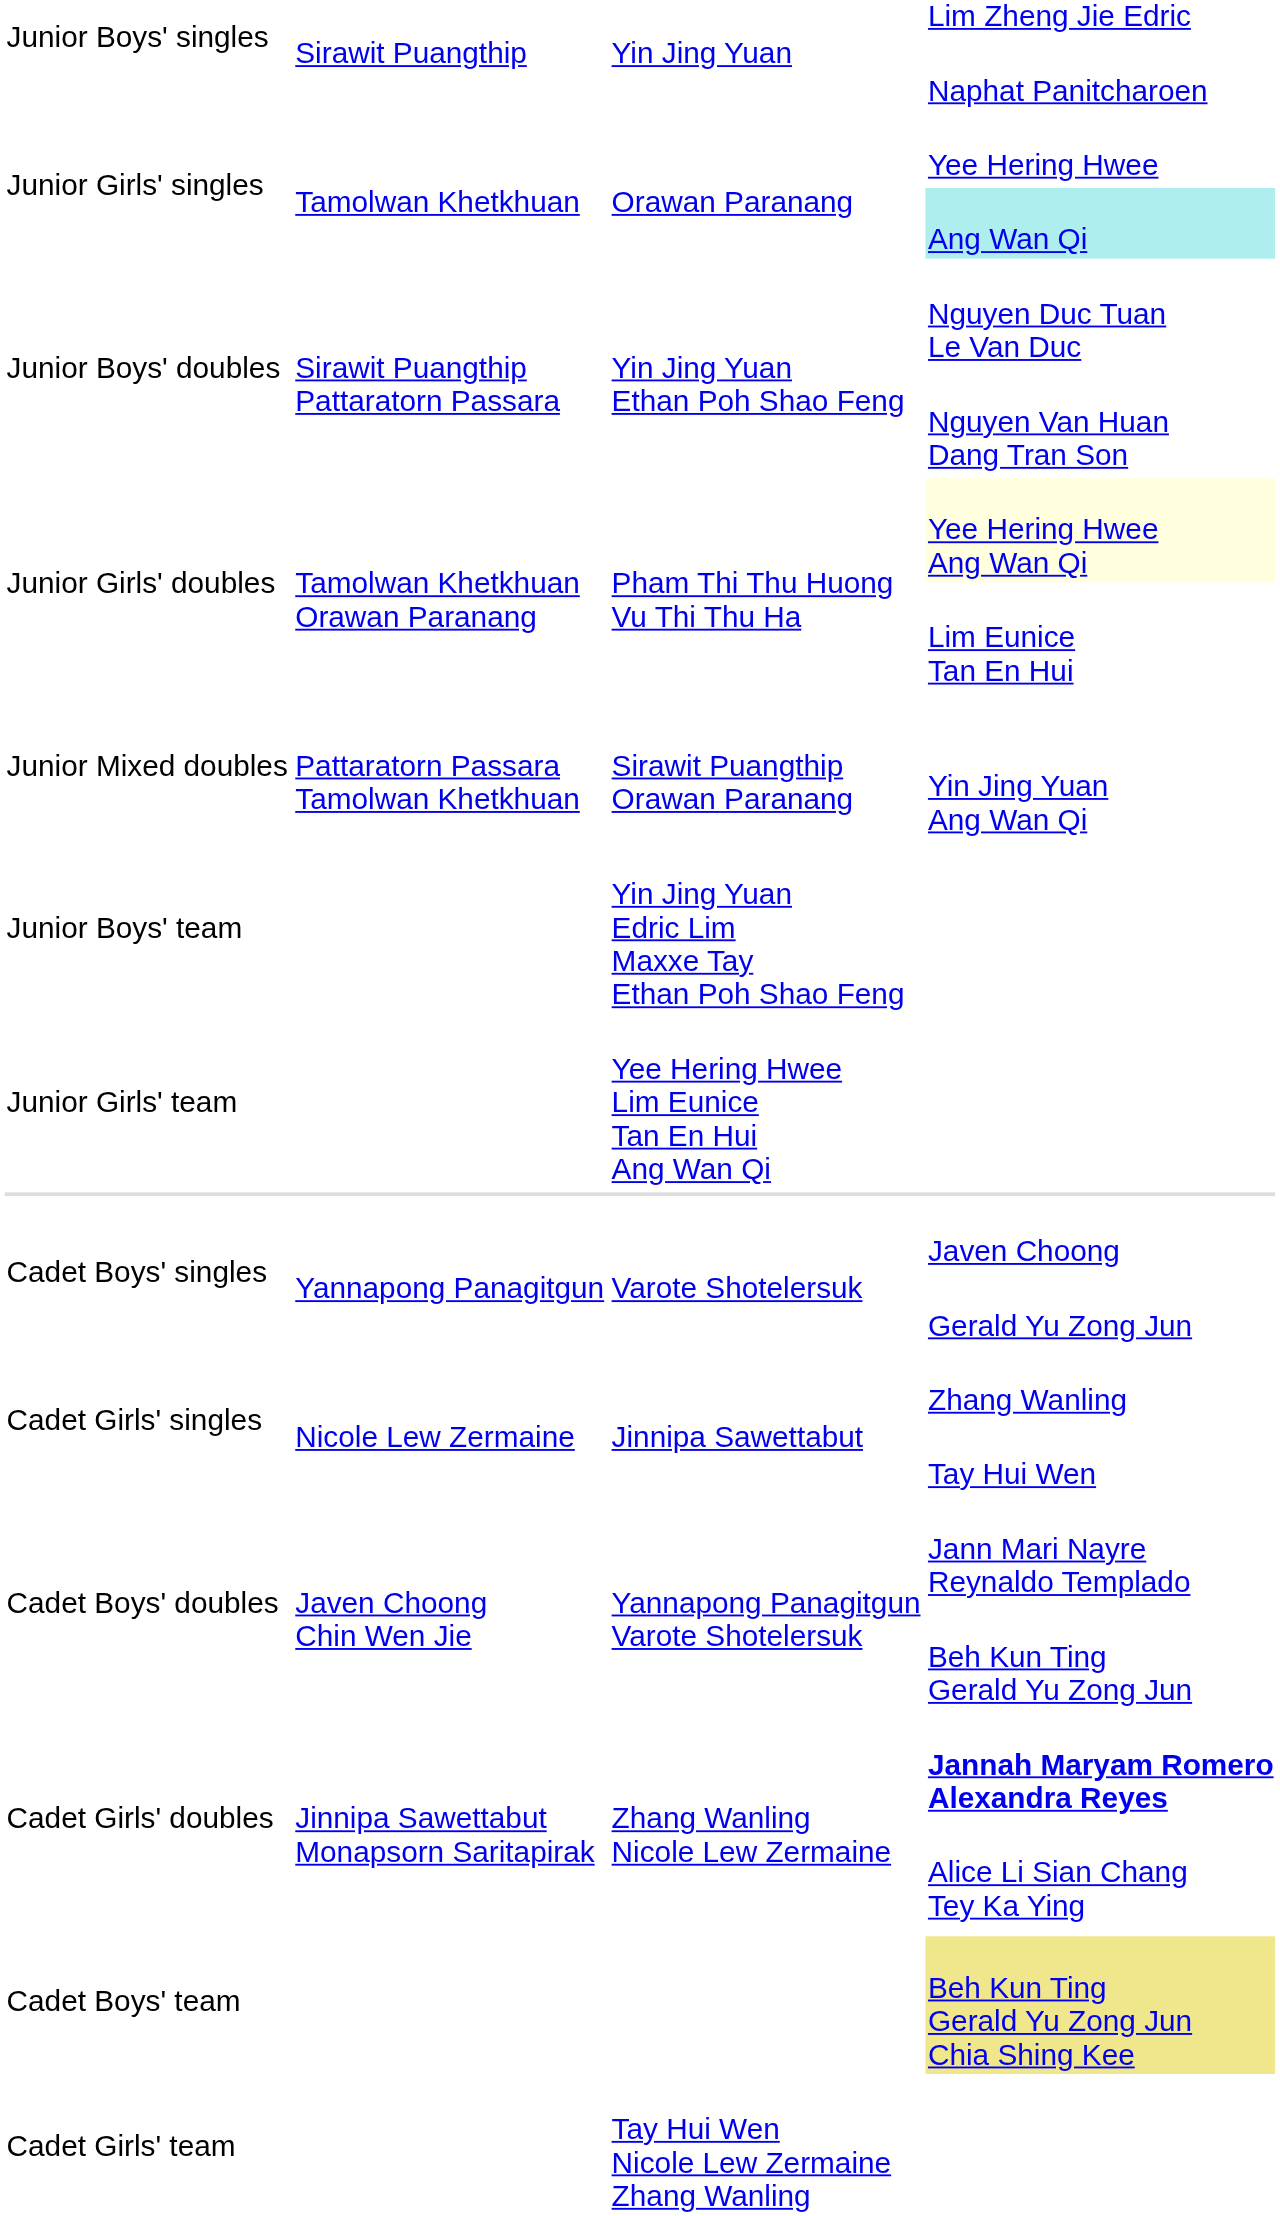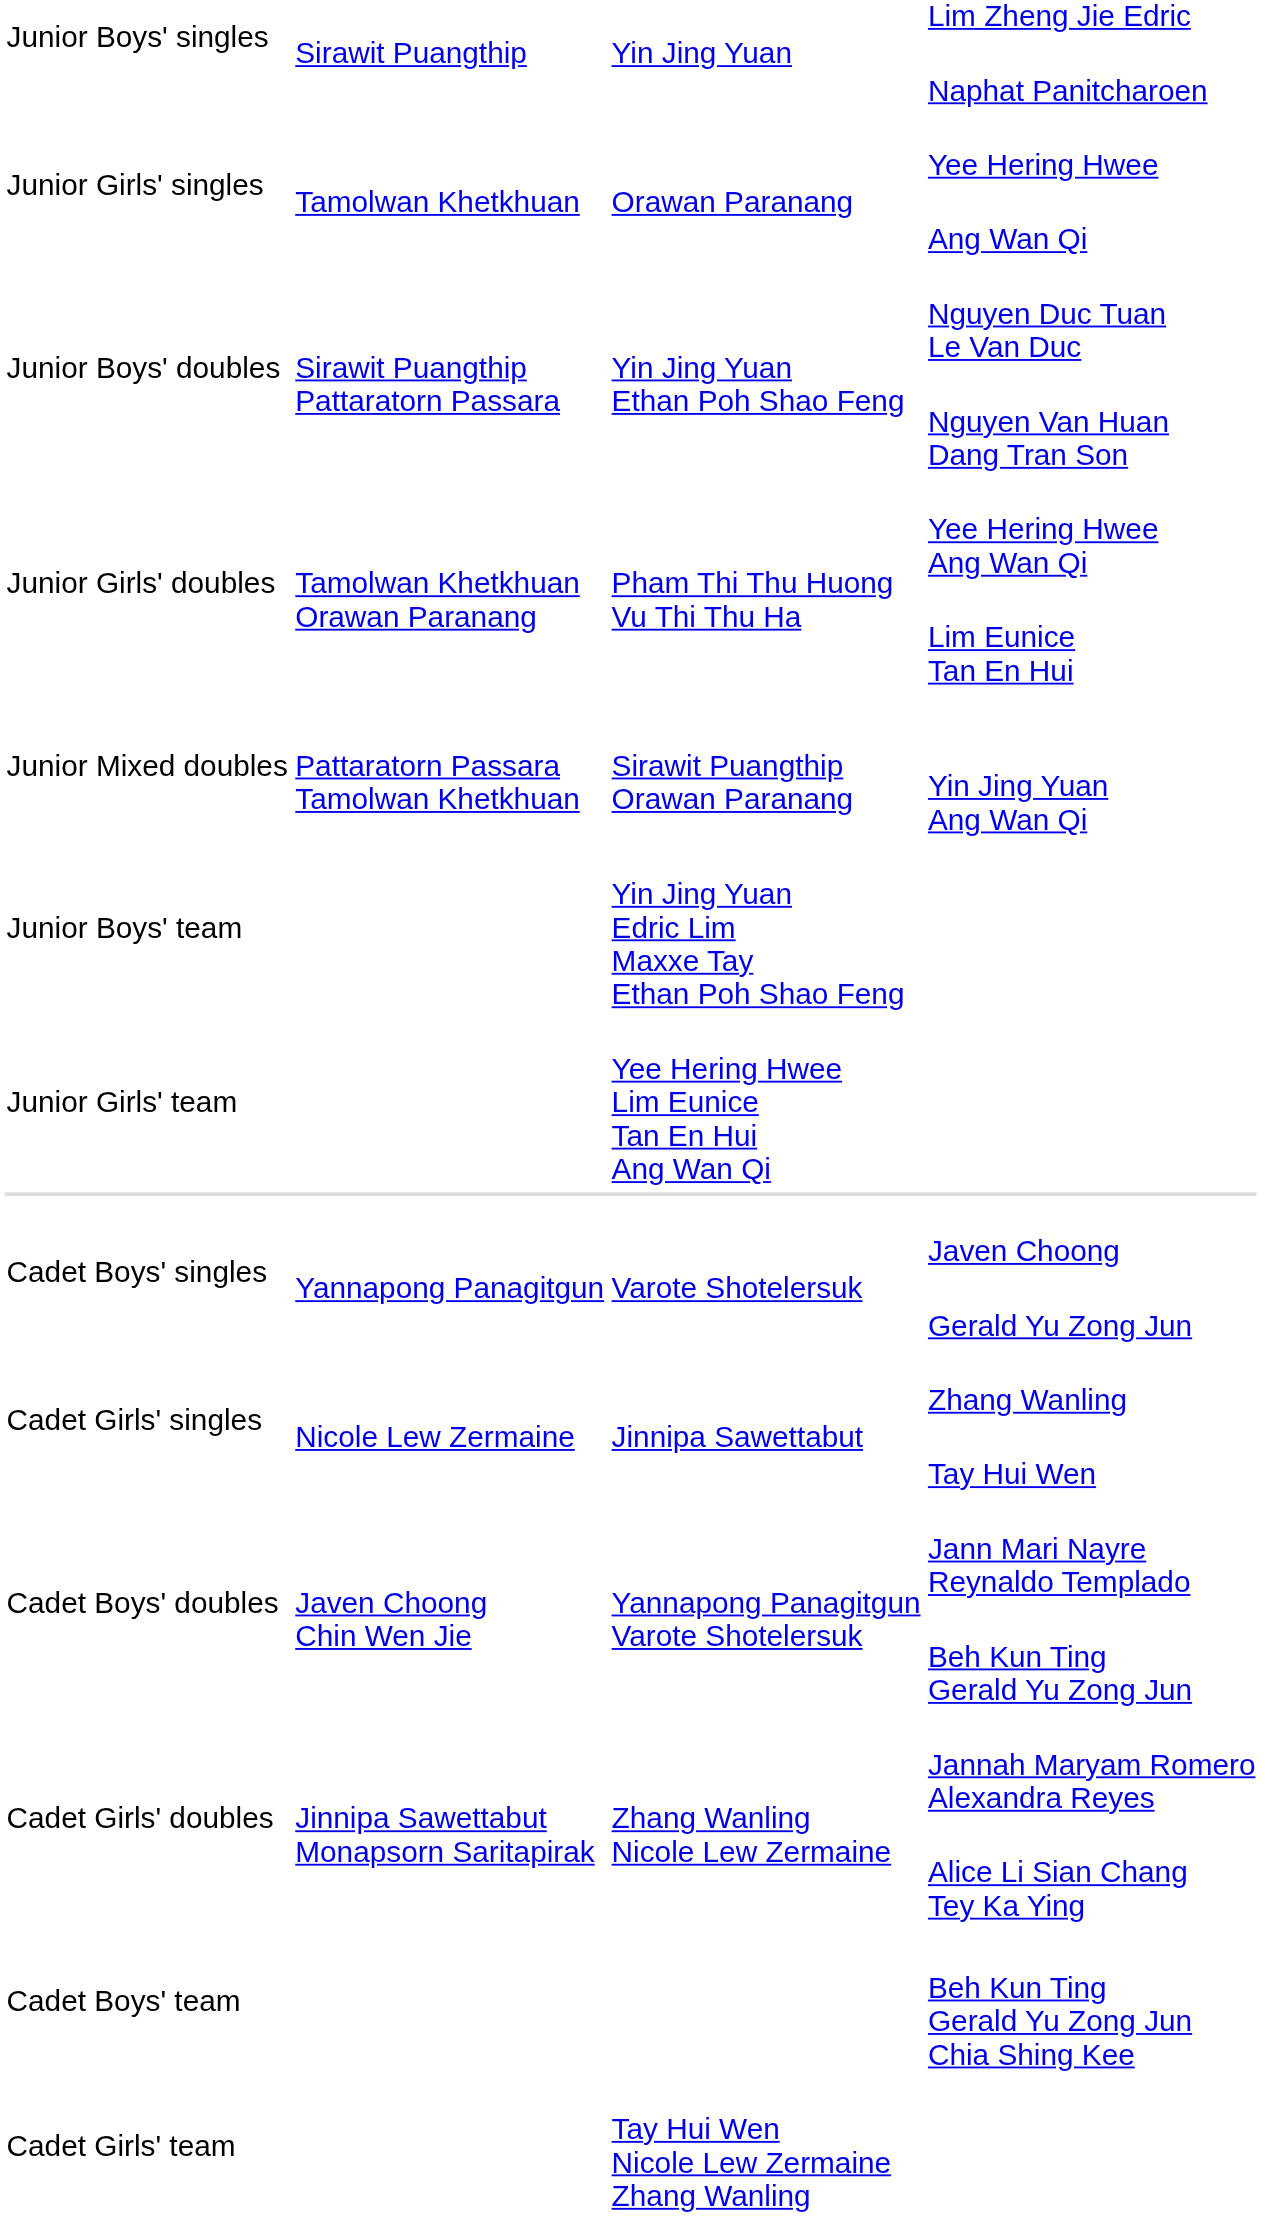(1008, 239) paleturquoise background -> (1008, 239) no background
(1043, 546) lightyellow background -> (1043, 546) no background
(1101, 1781) bold -> (1092, 1781) normal
(1060, 2021) khaki background -> (1060, 2021) no background
